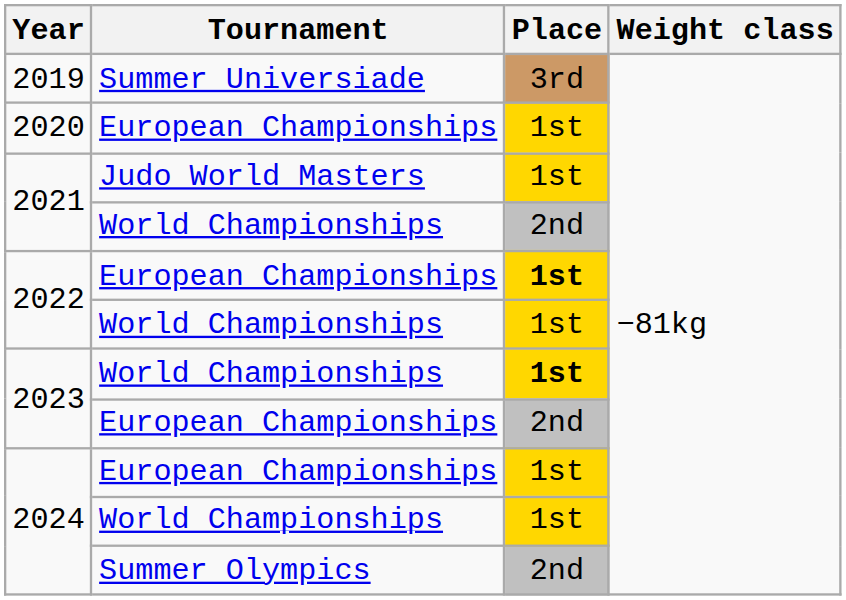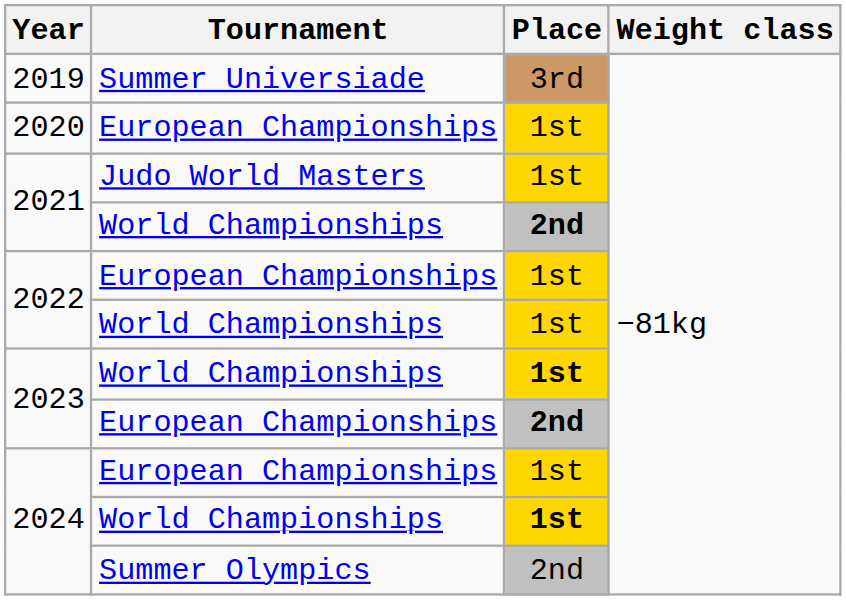(557, 226) normal -> (557, 226) bold
(557, 276) bold -> (557, 276) normal
(557, 423) normal -> (557, 423) bold
(557, 521) normal -> (557, 521) bold
